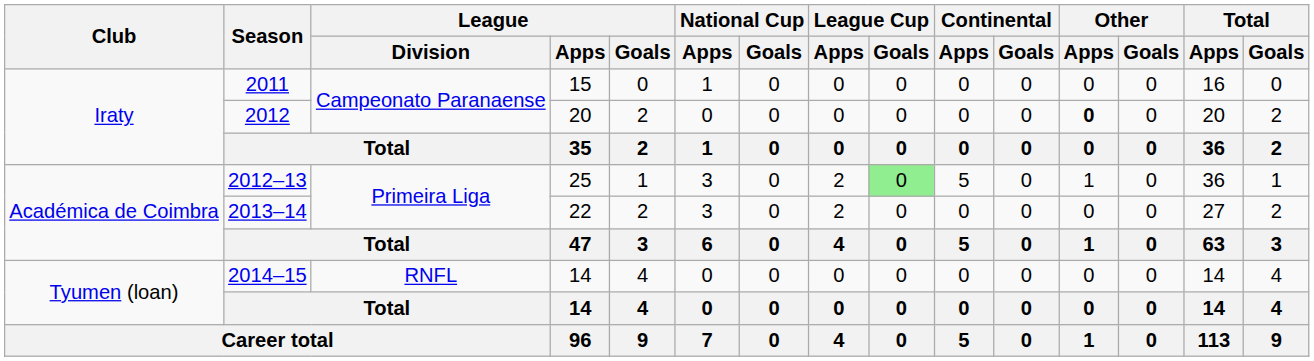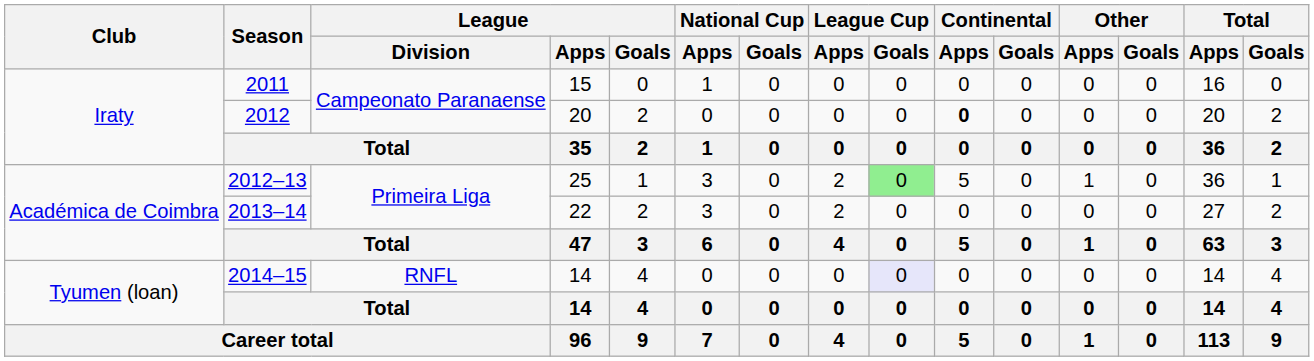(964, 116) normal -> (964, 116) bold
(1089, 116) bold -> (1089, 116) normal
(901, 276) no background -> (901, 276) lavender background
